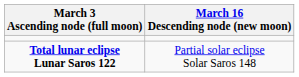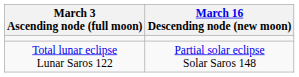(75, 56) bold -> (75, 56) normal
